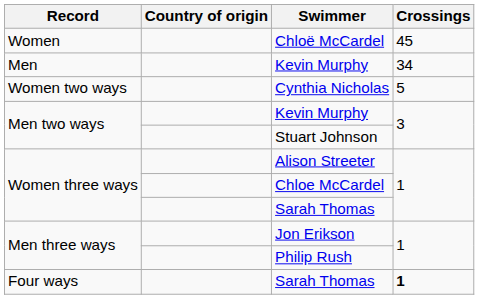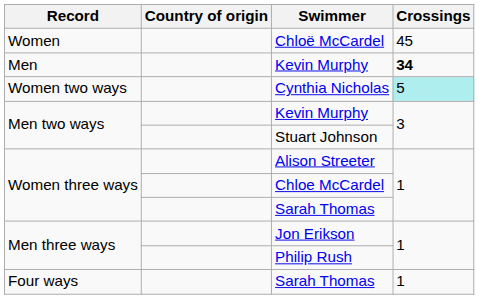(405, 64) normal -> (405, 64) bold
(400, 88) no background -> (400, 88) paleturquoise background
(400, 281) bold -> (400, 281) normal
